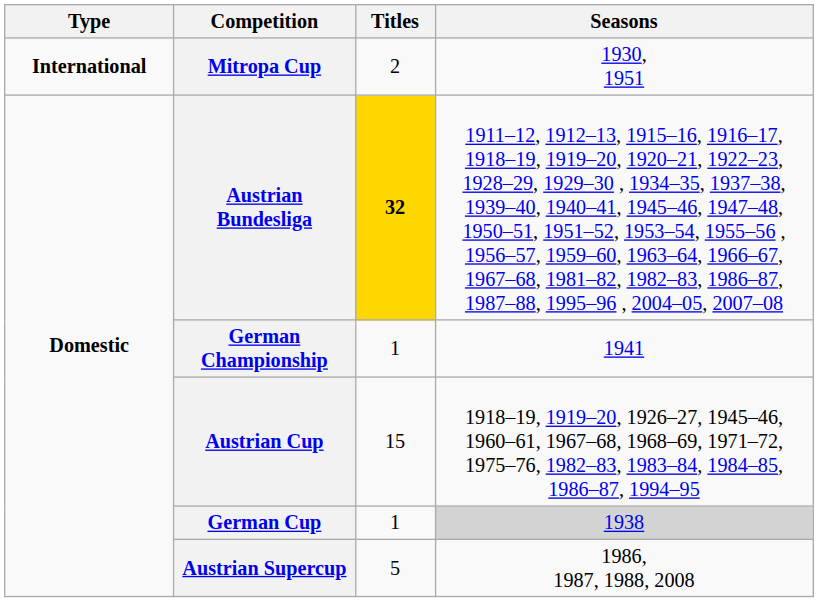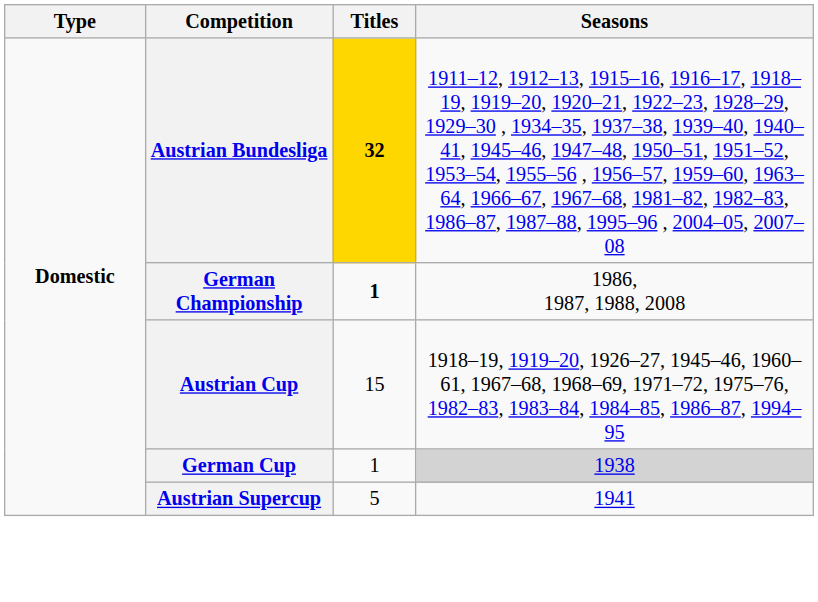- row: (264, 66)
(395, 348) normal -> (374, 291) bold
(624, 348) 1941 -> (615, 291) 1986, 1987, 1988, 2008
(624, 568) 1986, 1987, 1988, 2008 -> (615, 499) 1941
